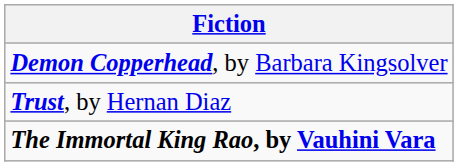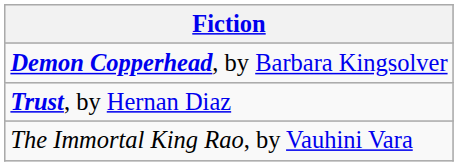(223, 140) bold -> (212, 140) normal
